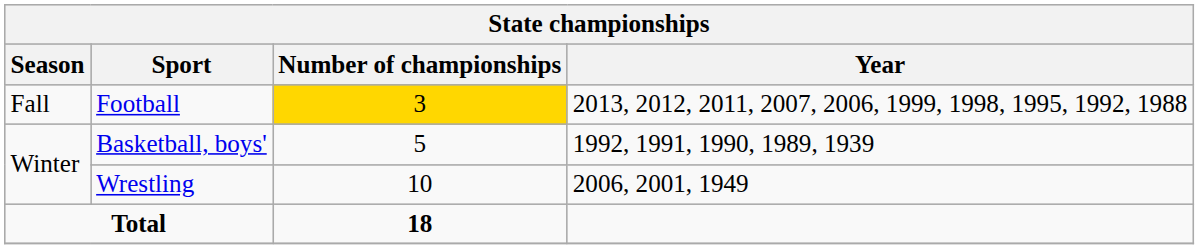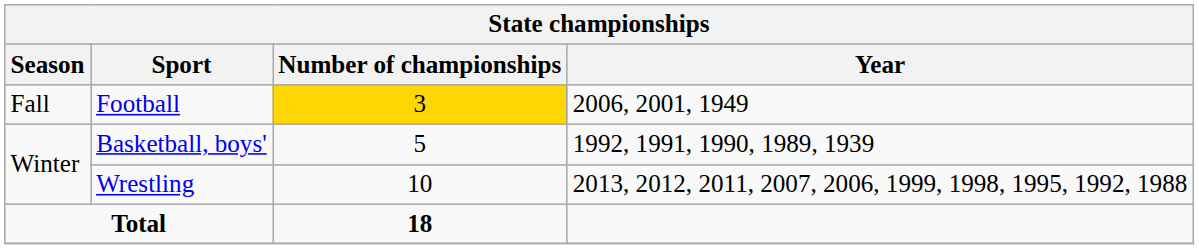(880, 104) 2013, 2012, 2011, 2007, 2006, 1999, 1998, 1995, 1992, 1988 -> (661, 104) 2006, 2001, 1949
(661, 183) 2006, 2001, 1949 -> (880, 183) 2013, 2012, 2011, 2007, 2006, 1999, 1998, 1995, 1992, 1988
